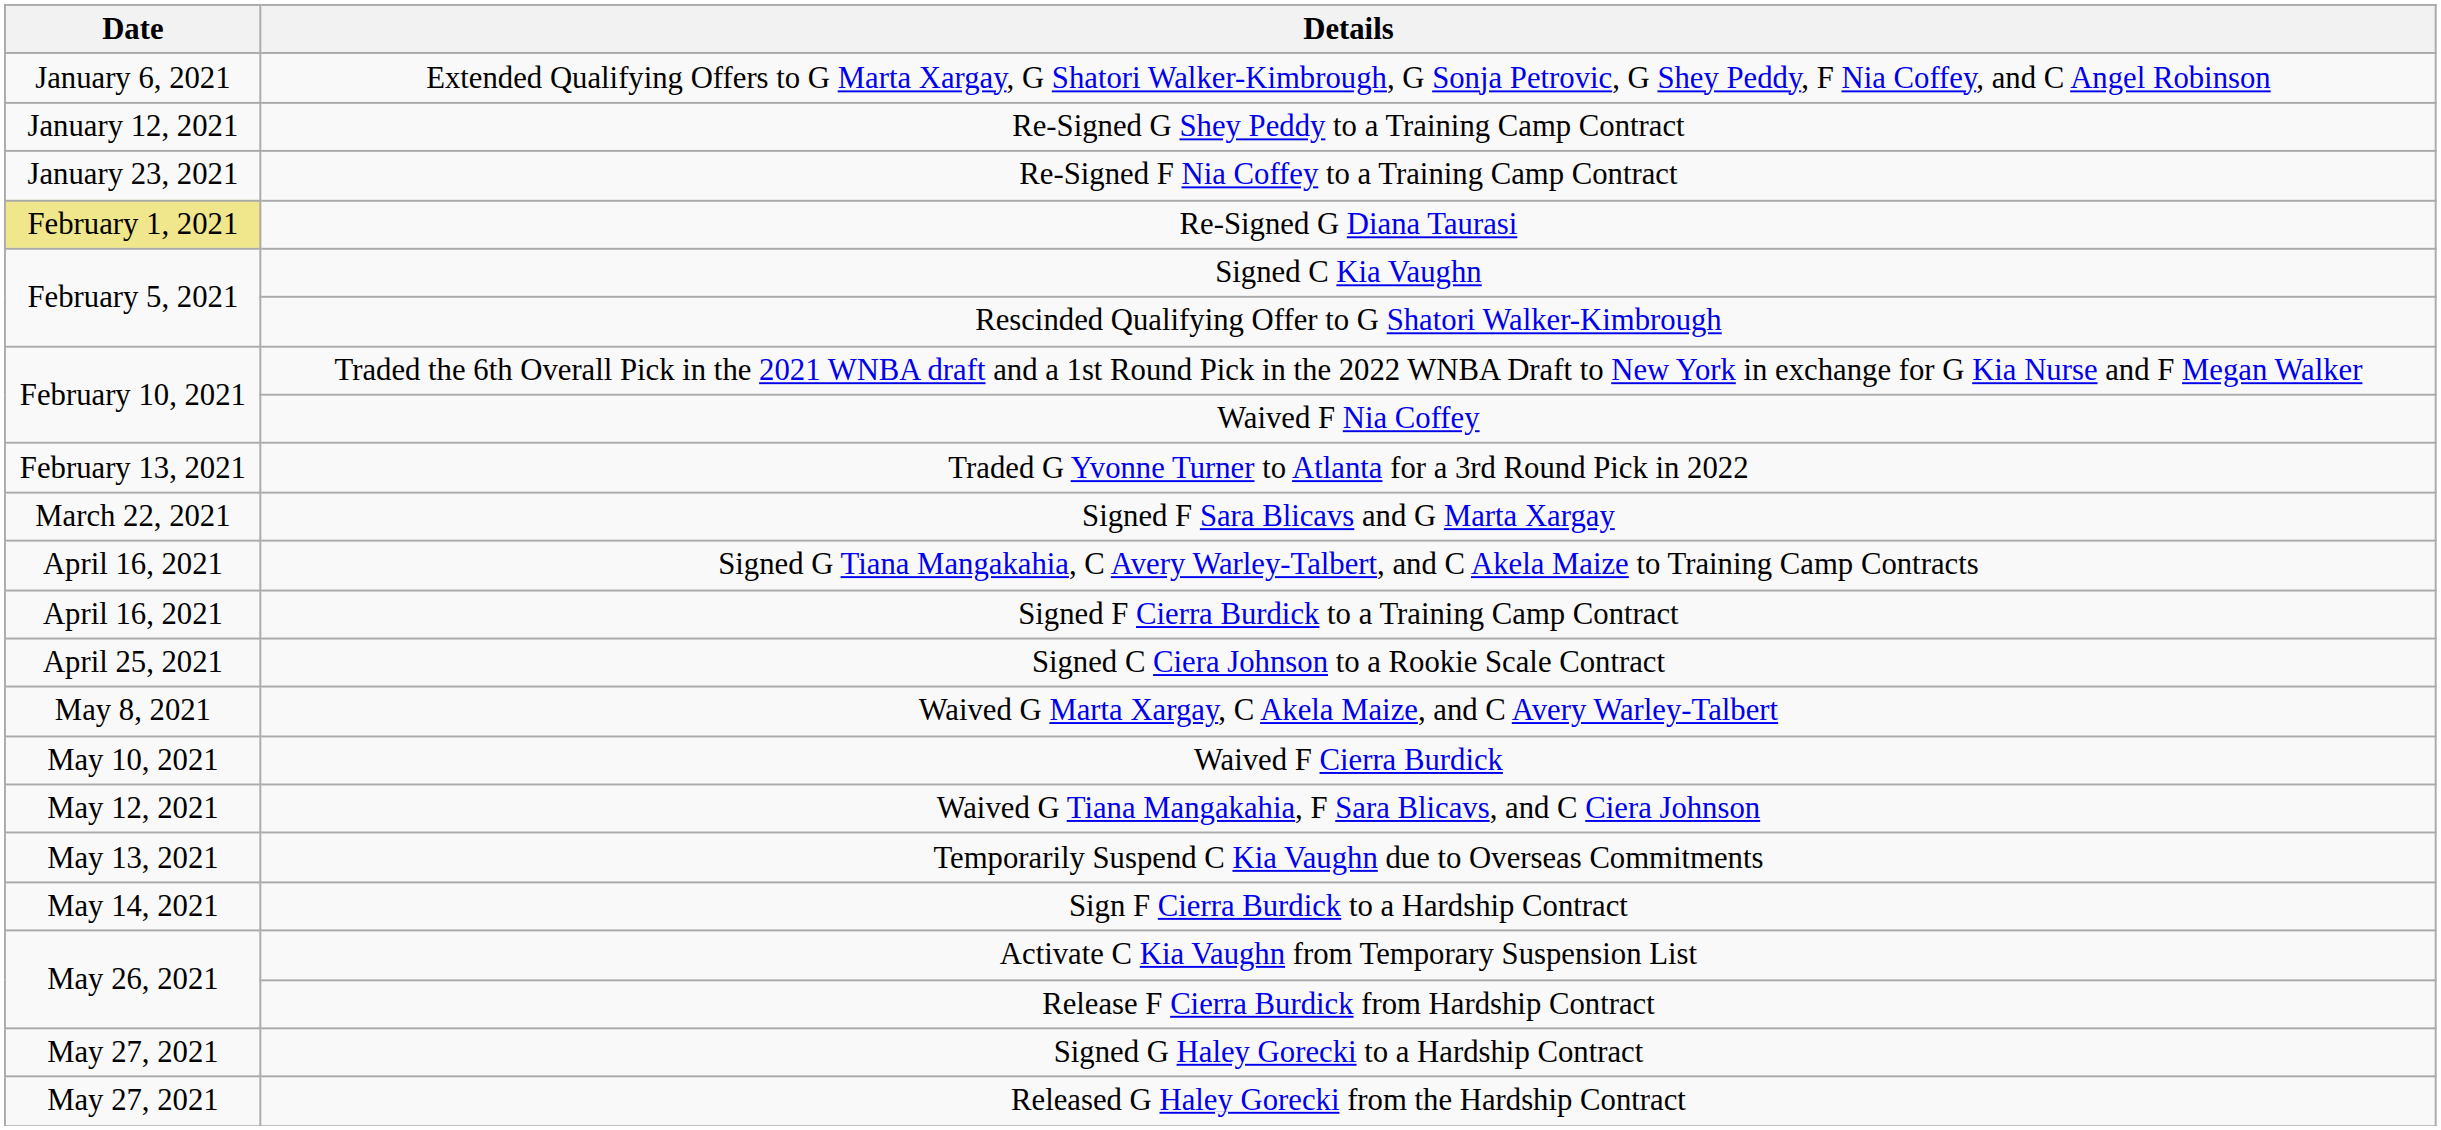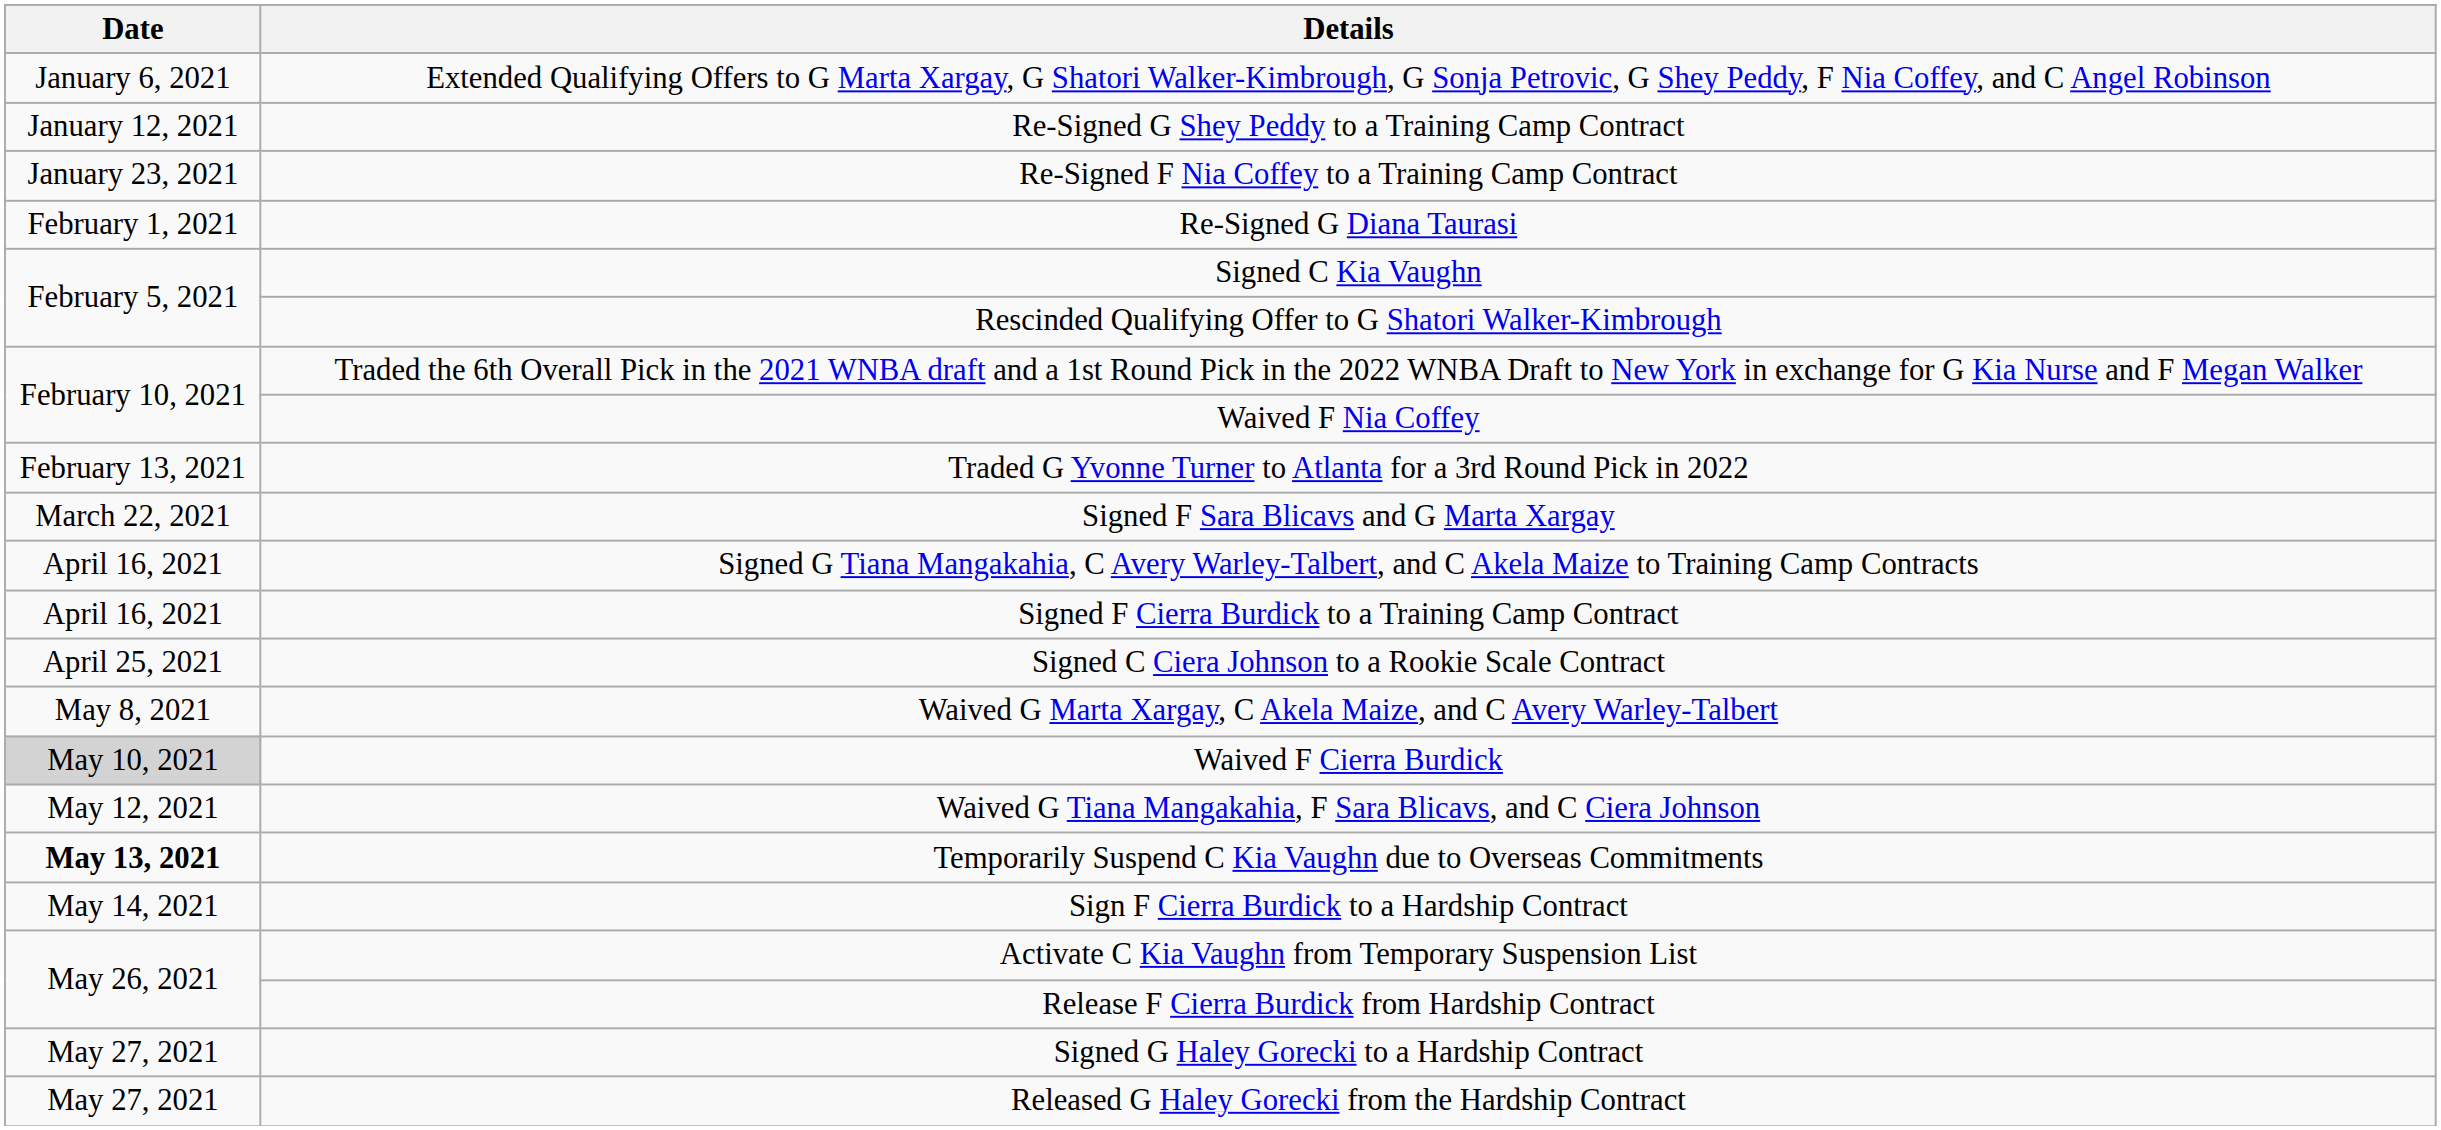(133, 223) khaki background -> (133, 223) no background
(133, 759) no background -> (133, 759) lightgrey background
(133, 857) normal -> (133, 857) bold
